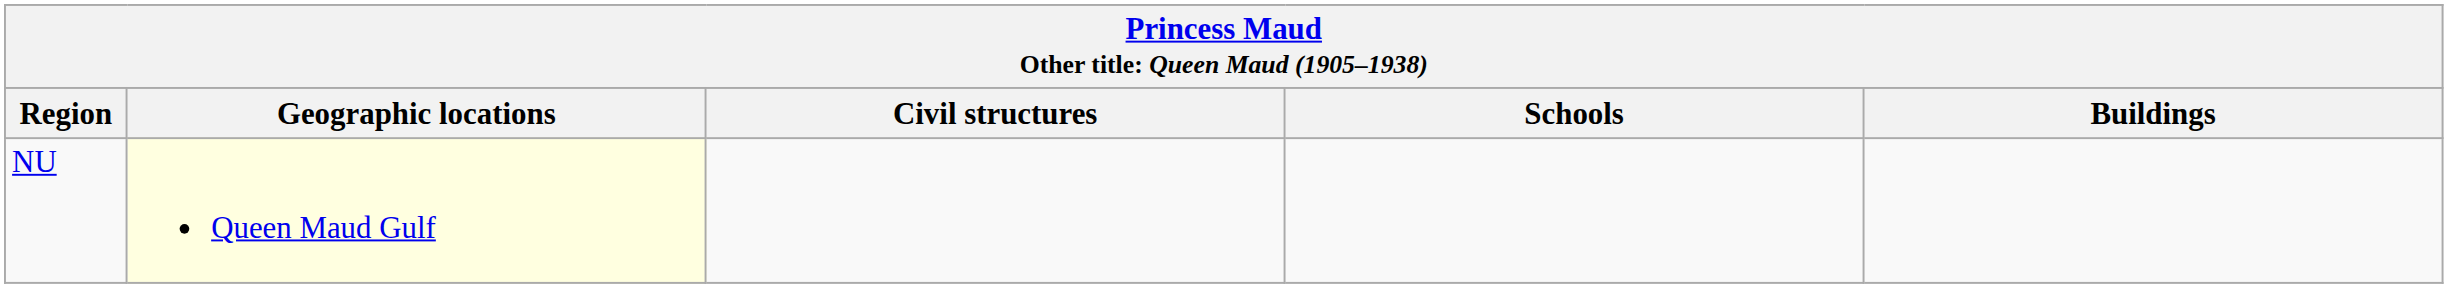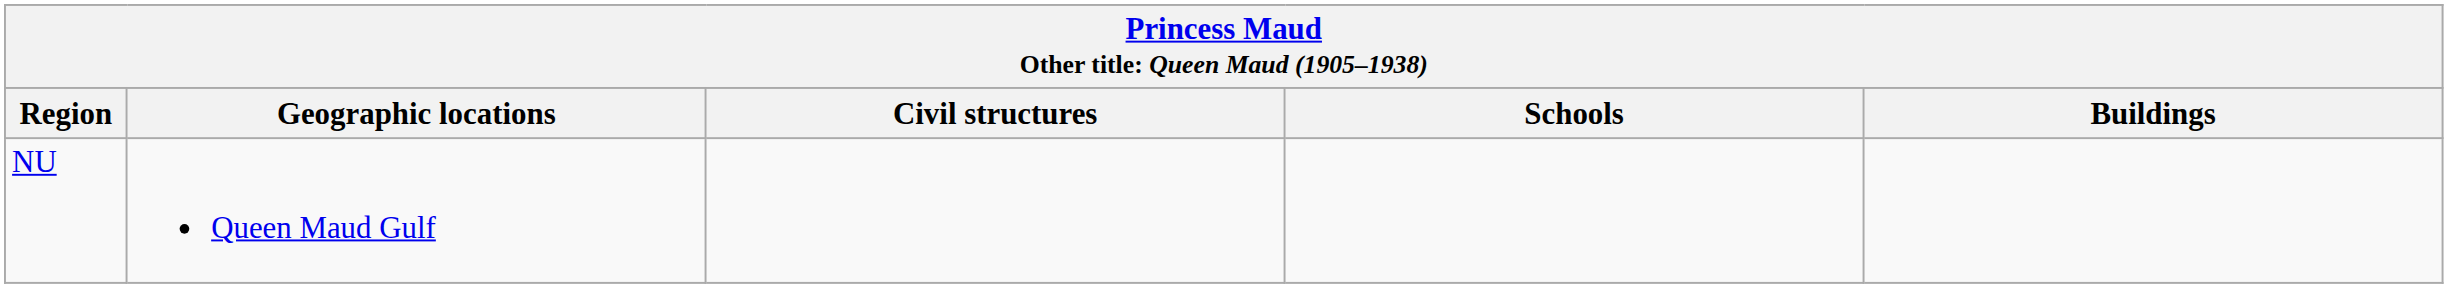(416, 228) lightyellow background -> (416, 228) no background
